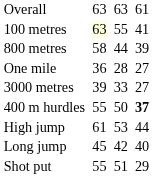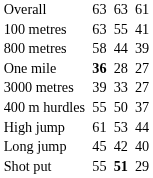(99, 29) lightyellow background -> (99, 29) no background
(99, 68) normal -> (99, 68) bold
(142, 107) bold -> (142, 107) normal
(121, 166) normal -> (121, 166) bold
